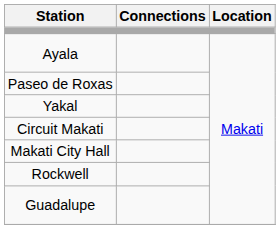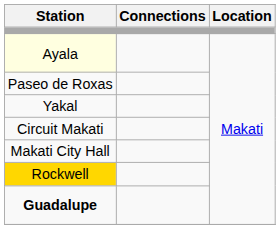(60, 53) no background -> (60, 53) lightyellow background
(60, 174) no background -> (60, 174) gold background
(60, 205) normal -> (60, 205) bold
